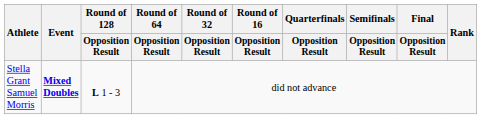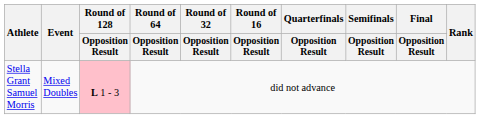(61, 87) bold -> (60, 87) normal
(106, 93) no background -> (105, 93) pink background
